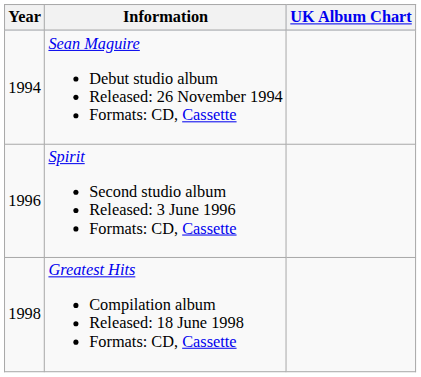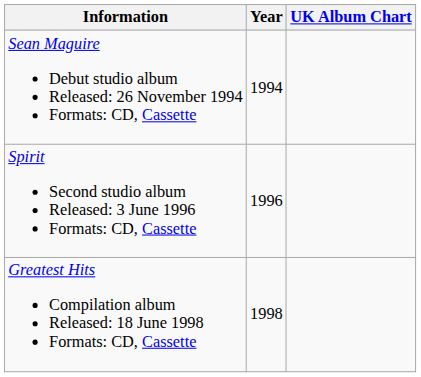columns swapped: (25, 17) <-> (166, 17)
